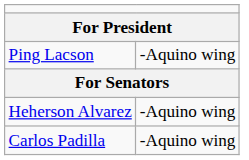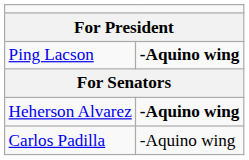(188, 55) normal -> (190, 55) bold
(188, 111) normal -> (190, 111) bold
